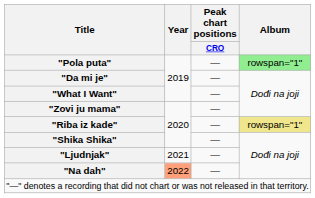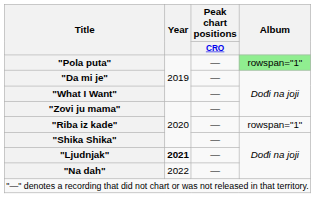(275, 124) khaki background -> (275, 124) no background
(178, 155) normal -> (178, 155) bold
(178, 171) lightsalmon background -> (178, 171) no background
